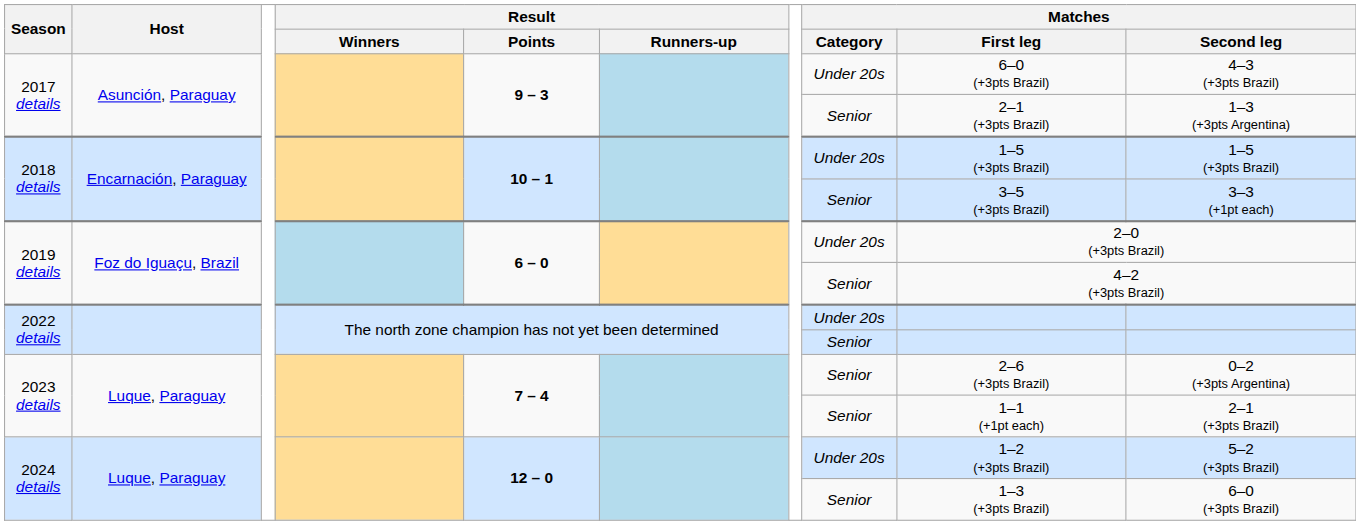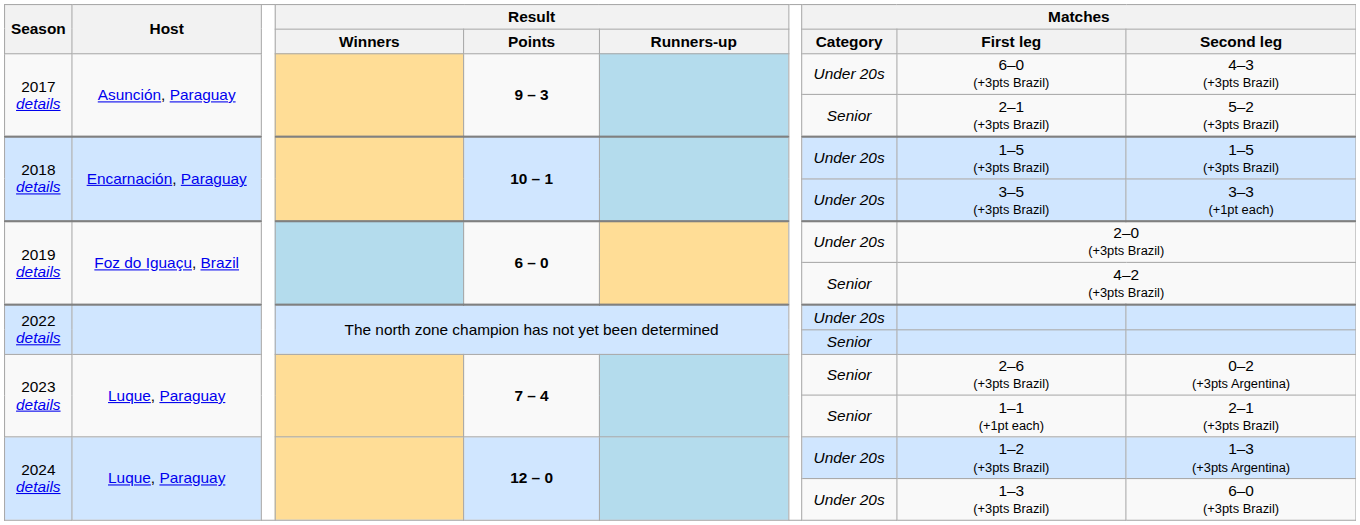(1241, 116) 1–3 (+3pts Argentina) -> (1241, 116) 5–2 (+3pts Brazil)
(849, 200) Senior -> (849, 200) Under 20s
(1241, 458) 5–2 (+3pts Brazil) -> (1241, 458) 1–3 (+3pts Argentina)
(849, 499) Senior -> (849, 499) Under 20s
